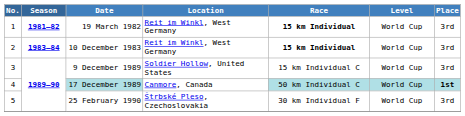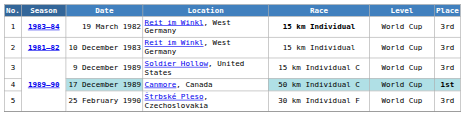(44, 27) 1981–82 -> (44, 27) 1983–84
(44, 48) 1983–84 -> (44, 48) 1981–82
(319, 48) bold -> (319, 48) normal
